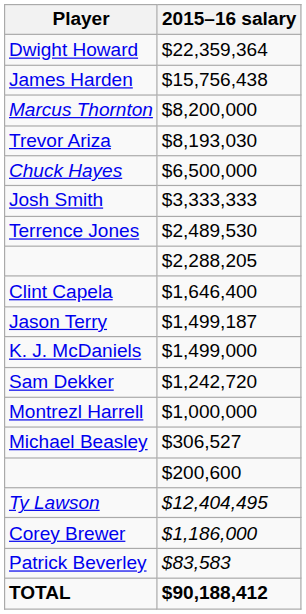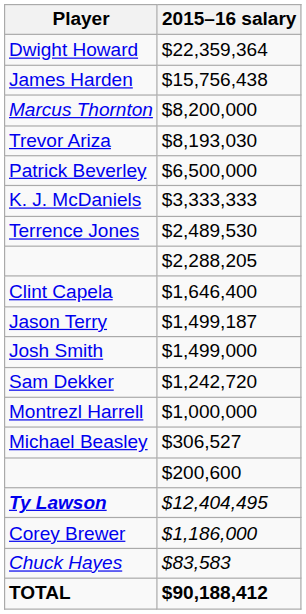(66, 170) Chuck Hayes -> (78, 170) Patrick Beverley
(56, 200) Josh Smith -> (75, 200) K. J. McDaniels
(75, 351) K. J. McDaniels -> (56, 351) Josh Smith
(54, 502) normal -> (58, 502) bold
(78, 563) Patrick Beverley -> (66, 563) Chuck Hayes
